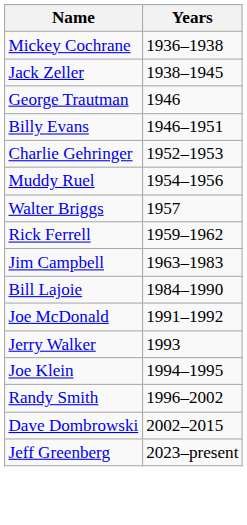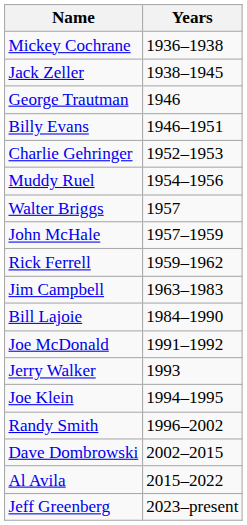+ row: (54, 235)
+ row: (37, 479)
